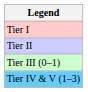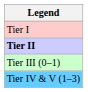(20, 46) normal -> (21, 46) bold
